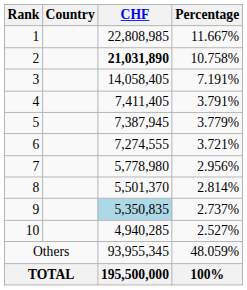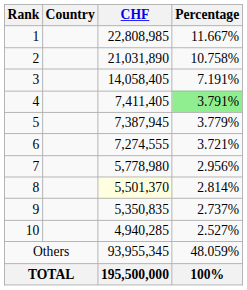(138, 58) bold -> (138, 58) normal
(218, 101) no background -> (218, 101) lightgreen background
(142, 187) no background -> (142, 187) lightyellow background
(142, 209) lightblue background -> (142, 209) no background
